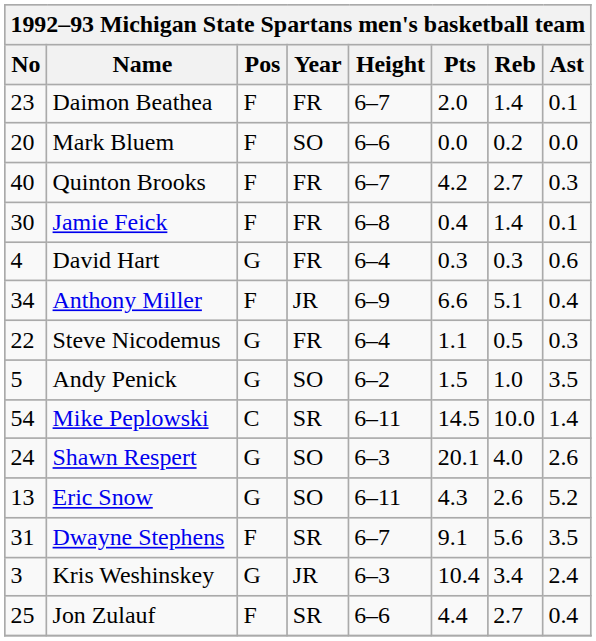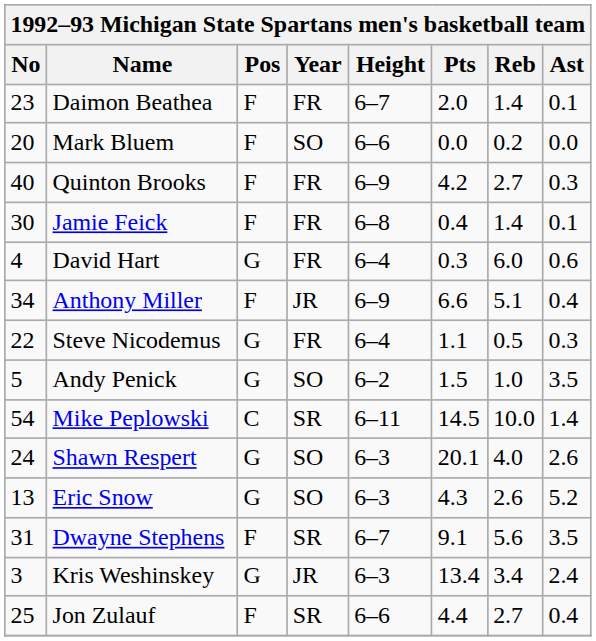(372, 182) 6–7 -> (372, 182) 6–9
(508, 261) 0.3 -> (508, 261) 6.0
(378, 497) 6–11 -> (372, 497) 6–3
(459, 576) 10.4 -> (459, 576) 13.4
